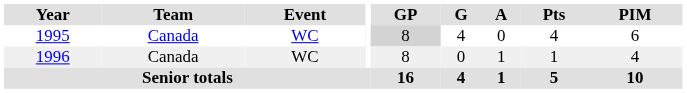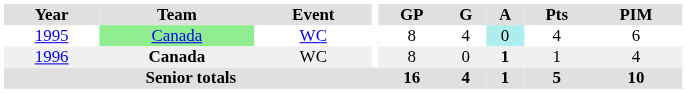(173, 35) no background -> (177, 35) lightgreen background
(406, 35) lightgrey background -> (412, 35) no background
(501, 35) no background -> (505, 35) paleturquoise background
(173, 56) normal -> (177, 56) bold
(501, 56) normal -> (505, 56) bold
